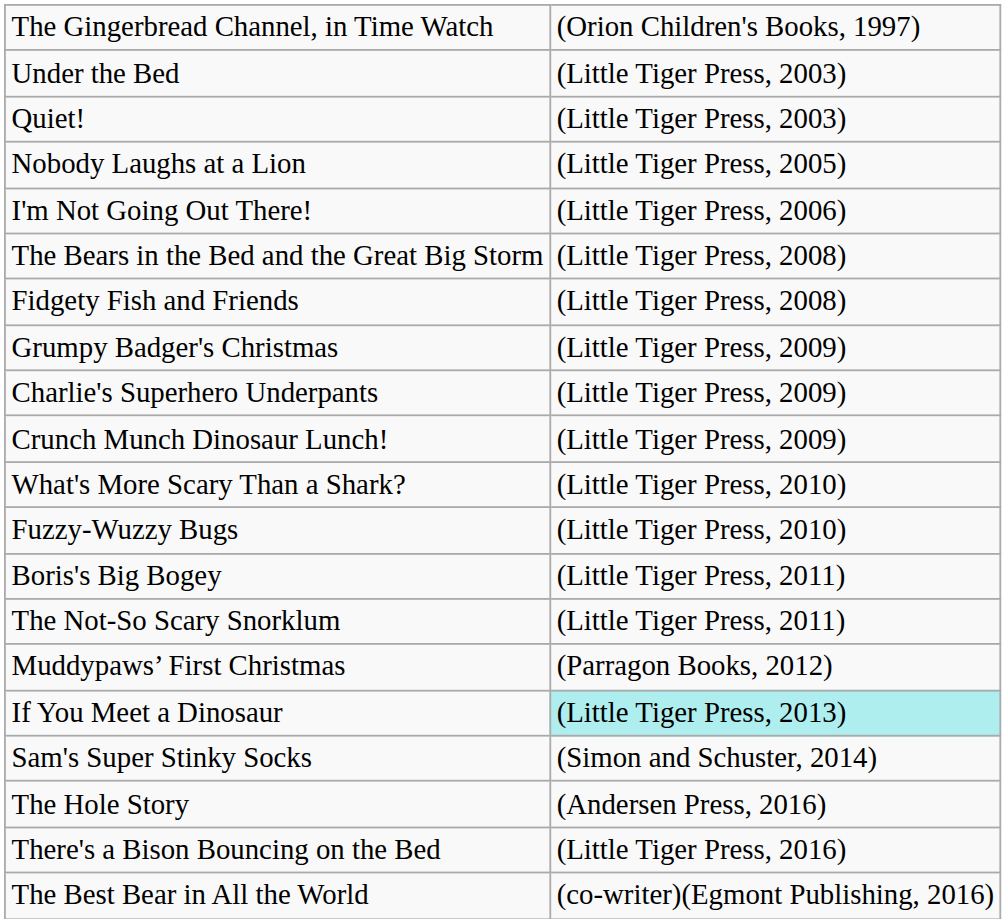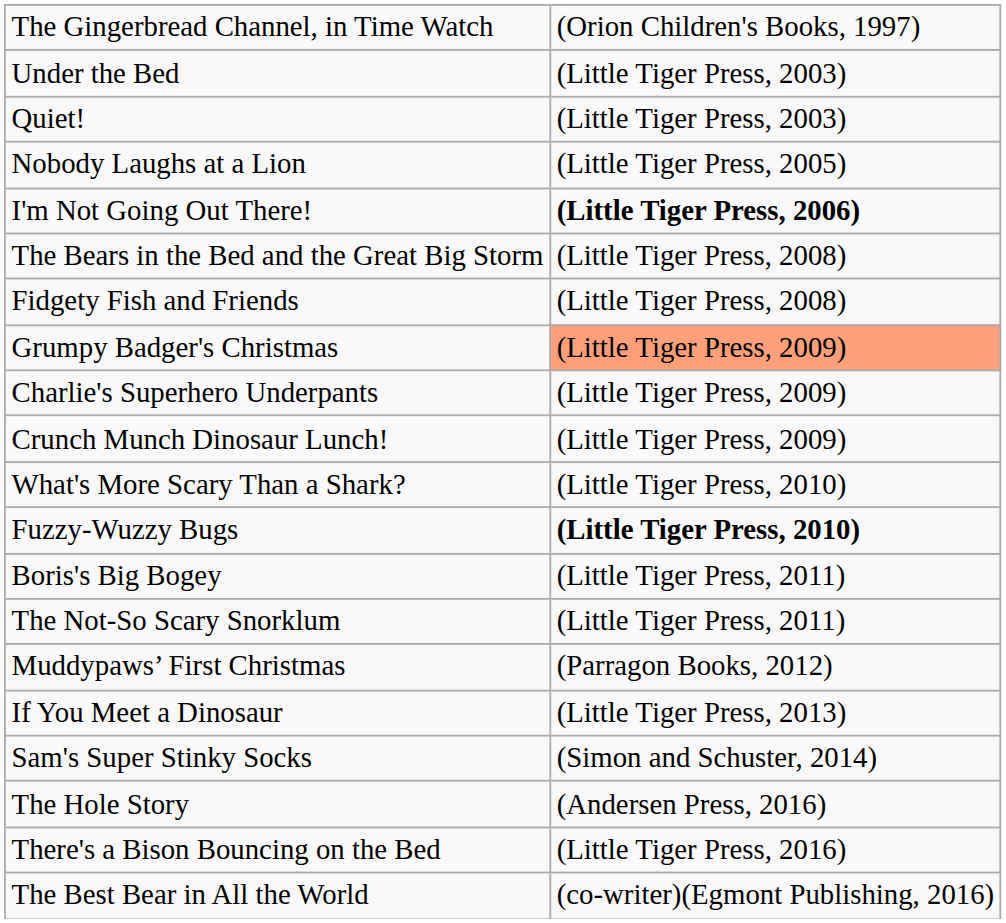(701, 210) normal -> (708, 210) bold
(701, 347) no background -> (701, 347) lightsalmon background
(701, 529) normal -> (708, 529) bold
(701, 712) paleturquoise background -> (701, 712) no background
